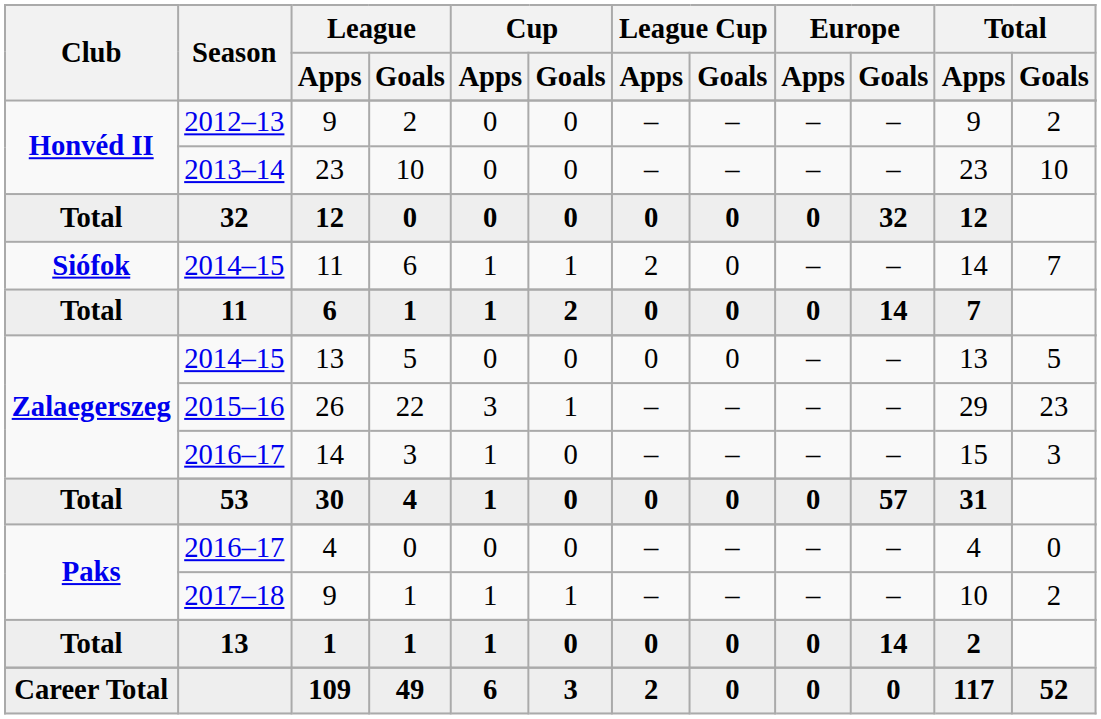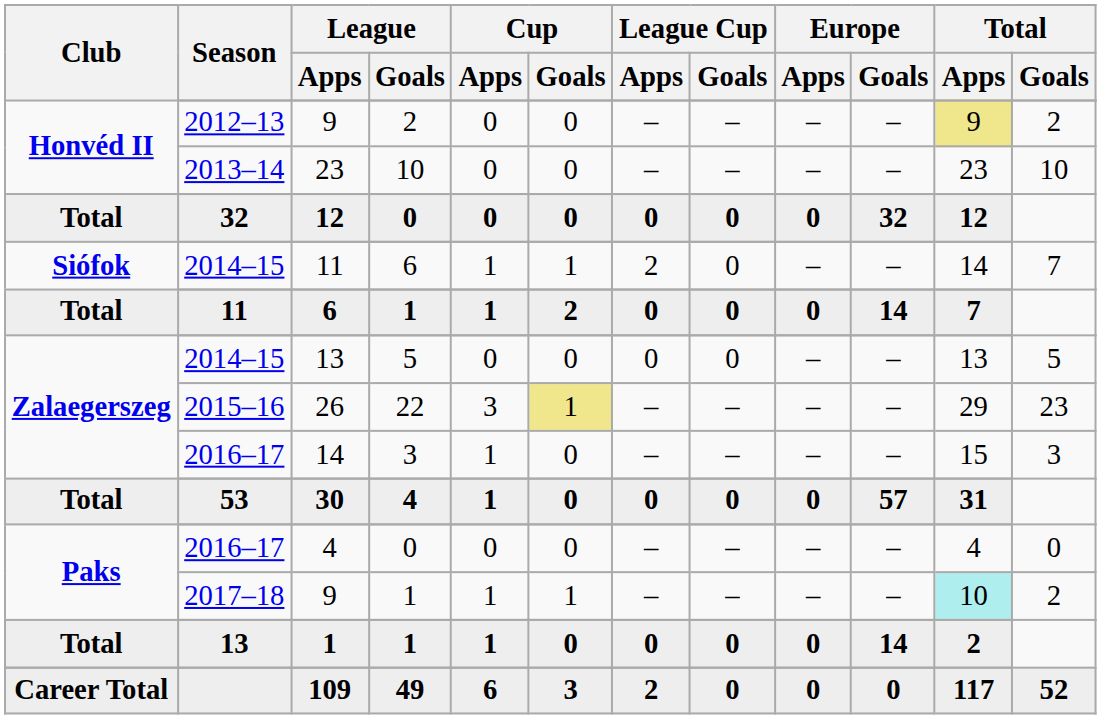(974, 123) no background -> (974, 123) khaki background
(571, 406) no background -> (571, 406) khaki background
(974, 595) no background -> (974, 595) paleturquoise background
